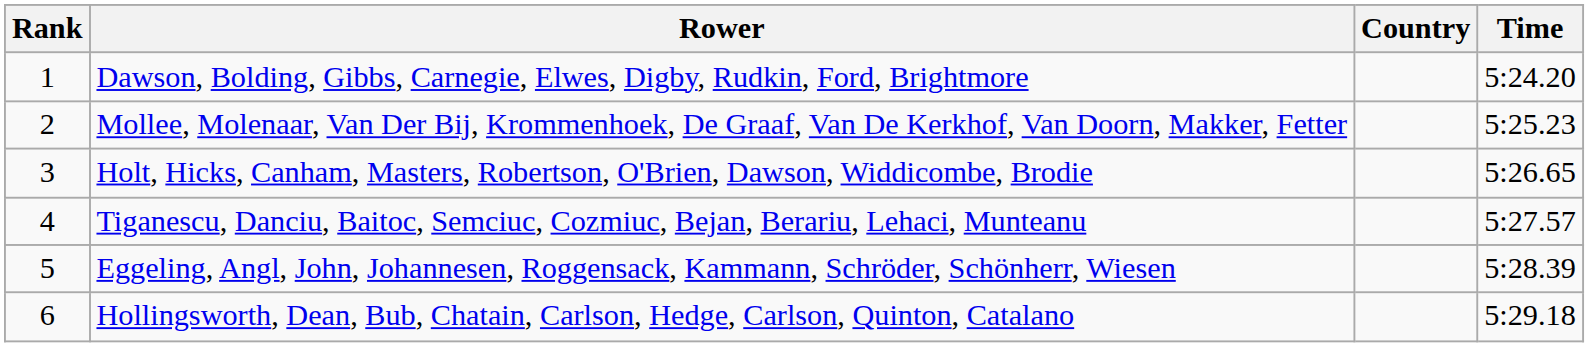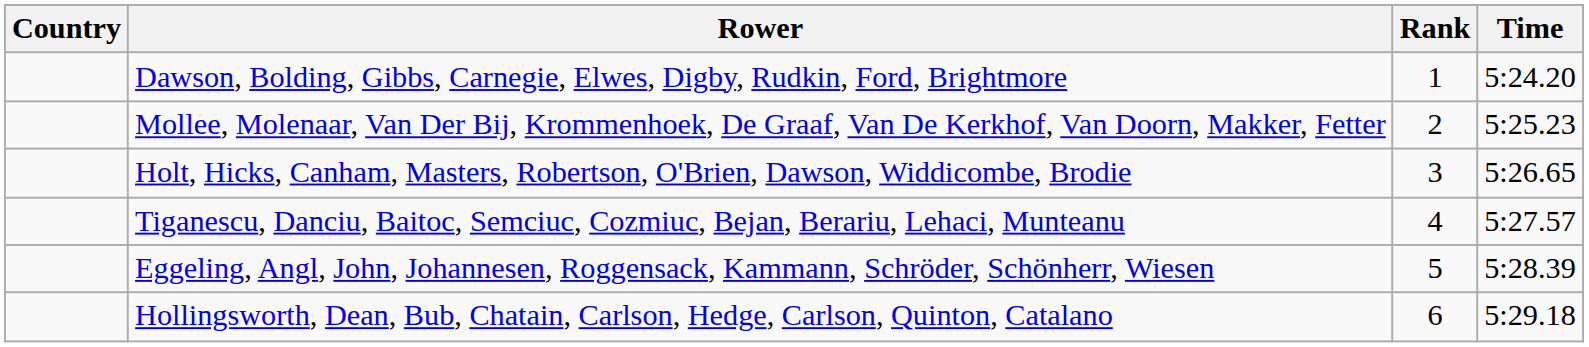columns swapped: (47, 28) <-> (1416, 28)
